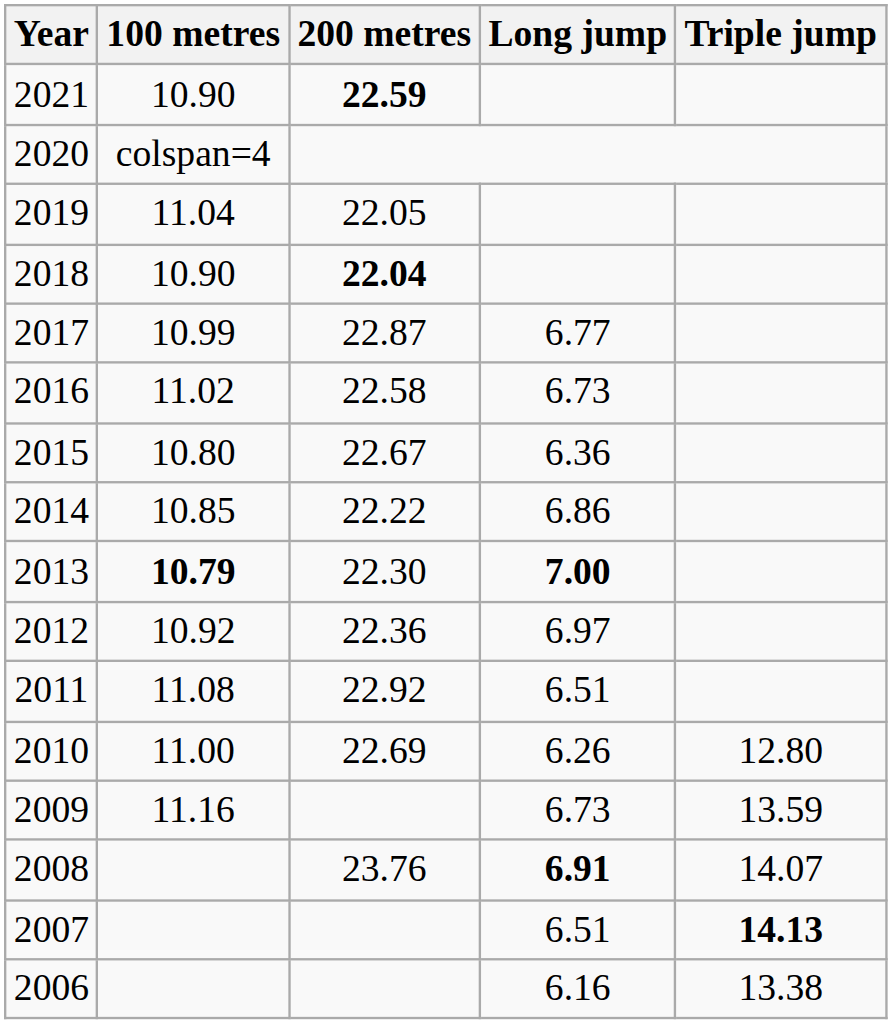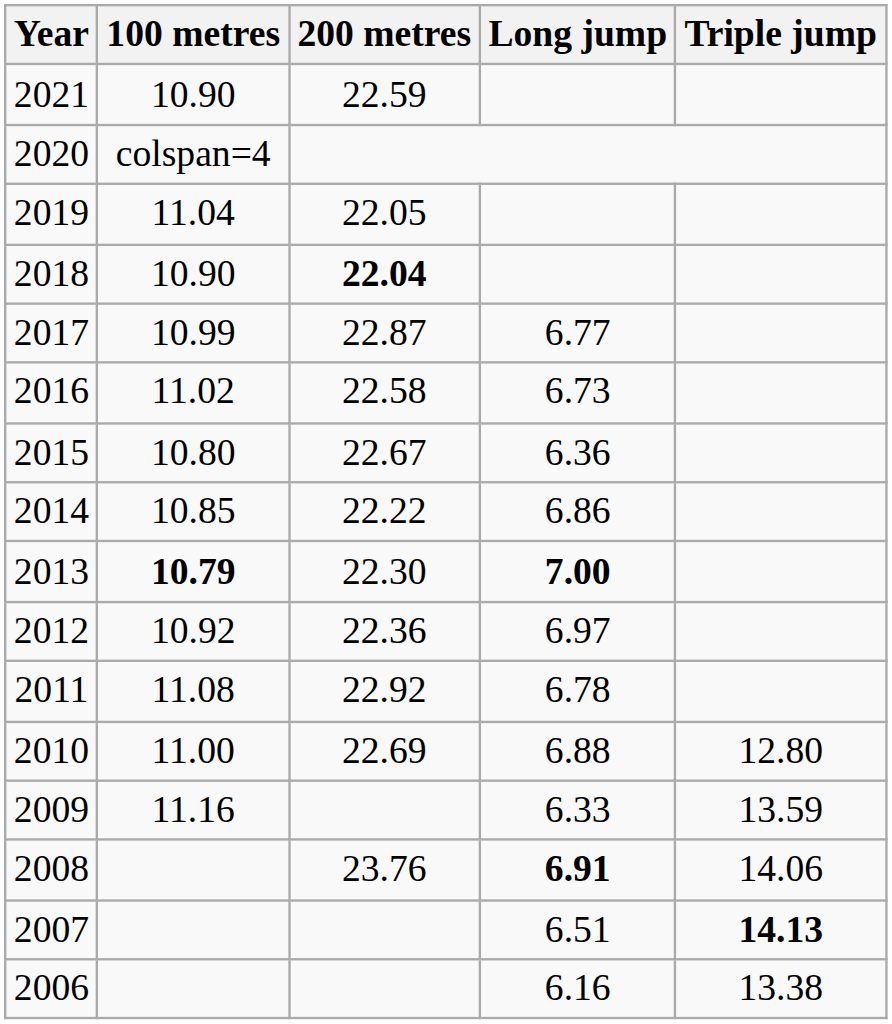(384, 93) bold -> (384, 93) normal
(578, 690) 6.51 -> (578, 690) 6.78
(578, 749) 6.26 -> (578, 749) 6.88
(578, 809) 6.73 -> (578, 809) 6.33
(781, 869) 14.07 -> (781, 869) 14.06
